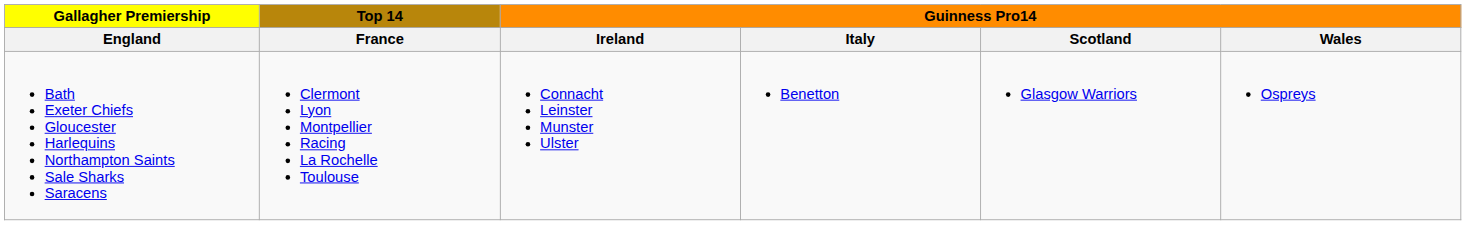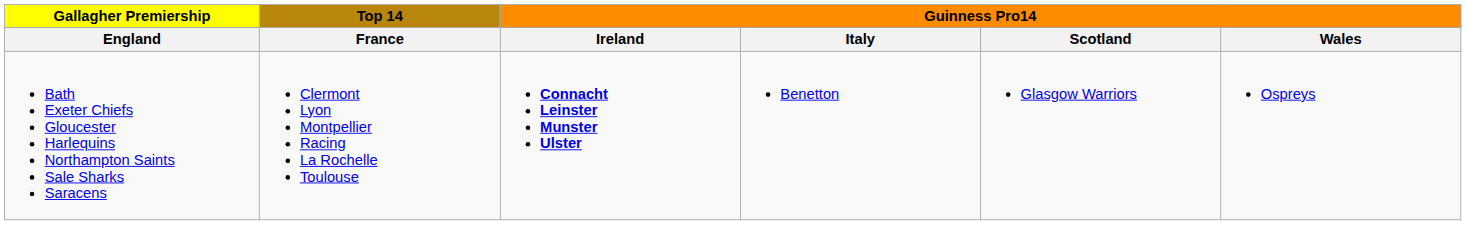(620, 119) normal -> (620, 119) bold
